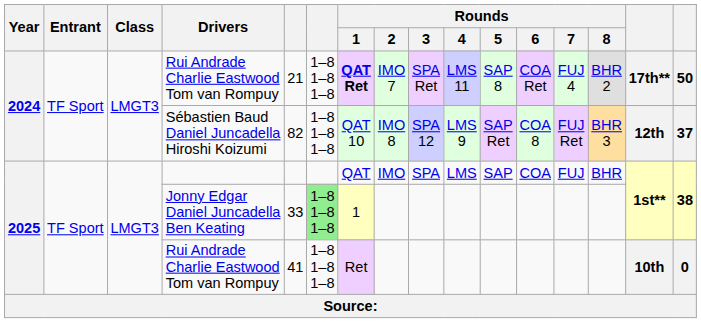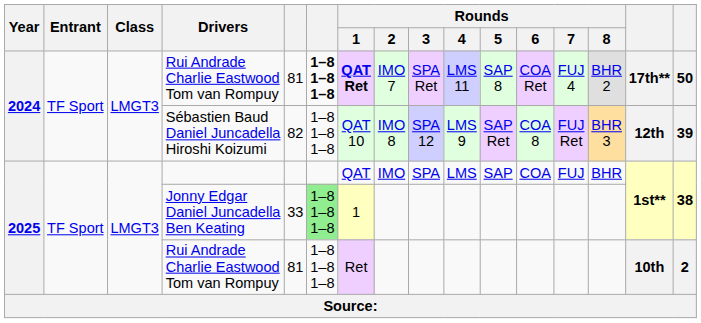(295, 78) 21 -> (295, 78) 81
(322, 78) normal -> (322, 78) bold
(685, 134) 37 -> (685, 134) 39
(295, 267) 41 -> (295, 267) 81
(685, 267) 0 -> (685, 267) 2
